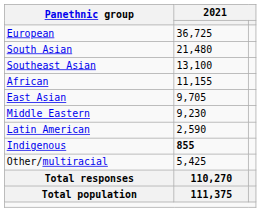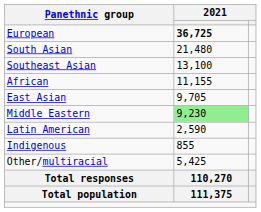(194, 33) normal -> (194, 33) bold
(191, 114) no background -> (191, 114) lightgreen background
(185, 146) bold -> (185, 146) normal
